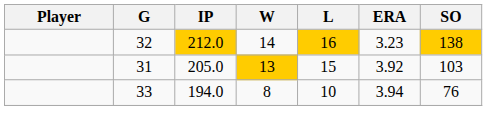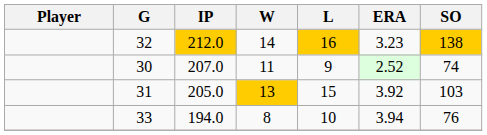+ row: (206, 67)
